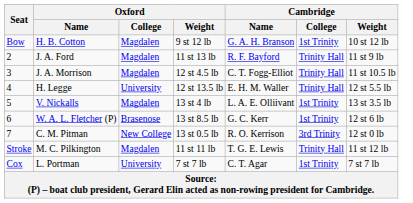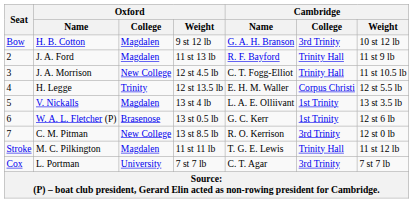(319, 42) 1st Trinity -> (319, 42) 3rd Trinity
(140, 73) Magdalen -> (146, 73) New College
(141, 88) University -> (134, 88) Trinity
(321, 88) Trinity Hall -> (327, 88) Corpus Christi
(197, 118) 13 st 8.5 lb -> (197, 118) 13 st 0.5 lb
(197, 133) 13 st 0.5 lb -> (197, 133) 13 st 8.5 lb
(319, 164) 1st Trinity -> (319, 164) 3rd Trinity
